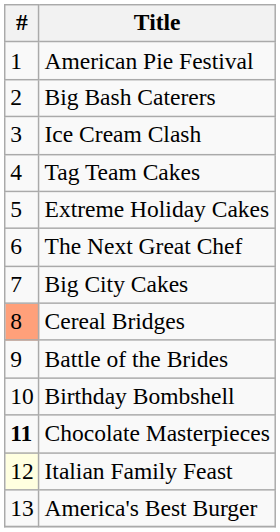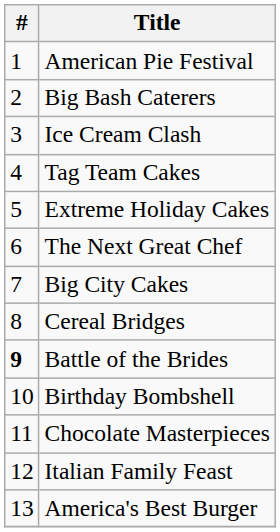(16, 321) lightsalmon background -> (16, 321) no background
(16, 358) normal -> (16, 358) bold
(21, 433) bold -> (21, 433) normal
(22, 470) lightyellow background -> (22, 470) no background
